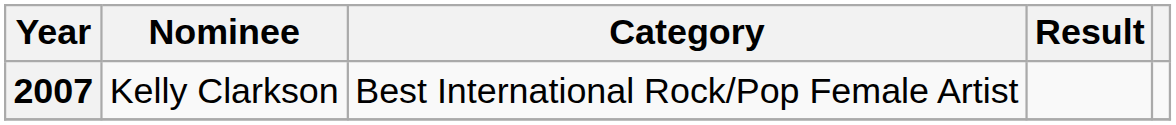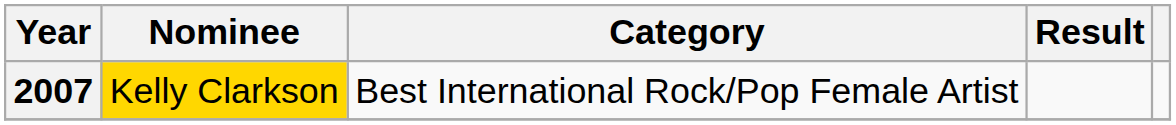(224, 89) no background -> (224, 89) gold background
